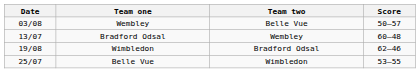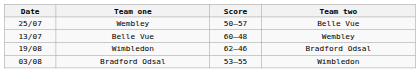columns swapped: (389, 11) <-> (287, 11)
(30, 23) 03/08 -> (30, 23) 25/07
(133, 36) Bradford Odsal -> (133, 36) Belle Vue
(30, 62) 25/07 -> (30, 62) 03/08
(133, 62) Belle Vue -> (133, 62) Bradford Odsal
